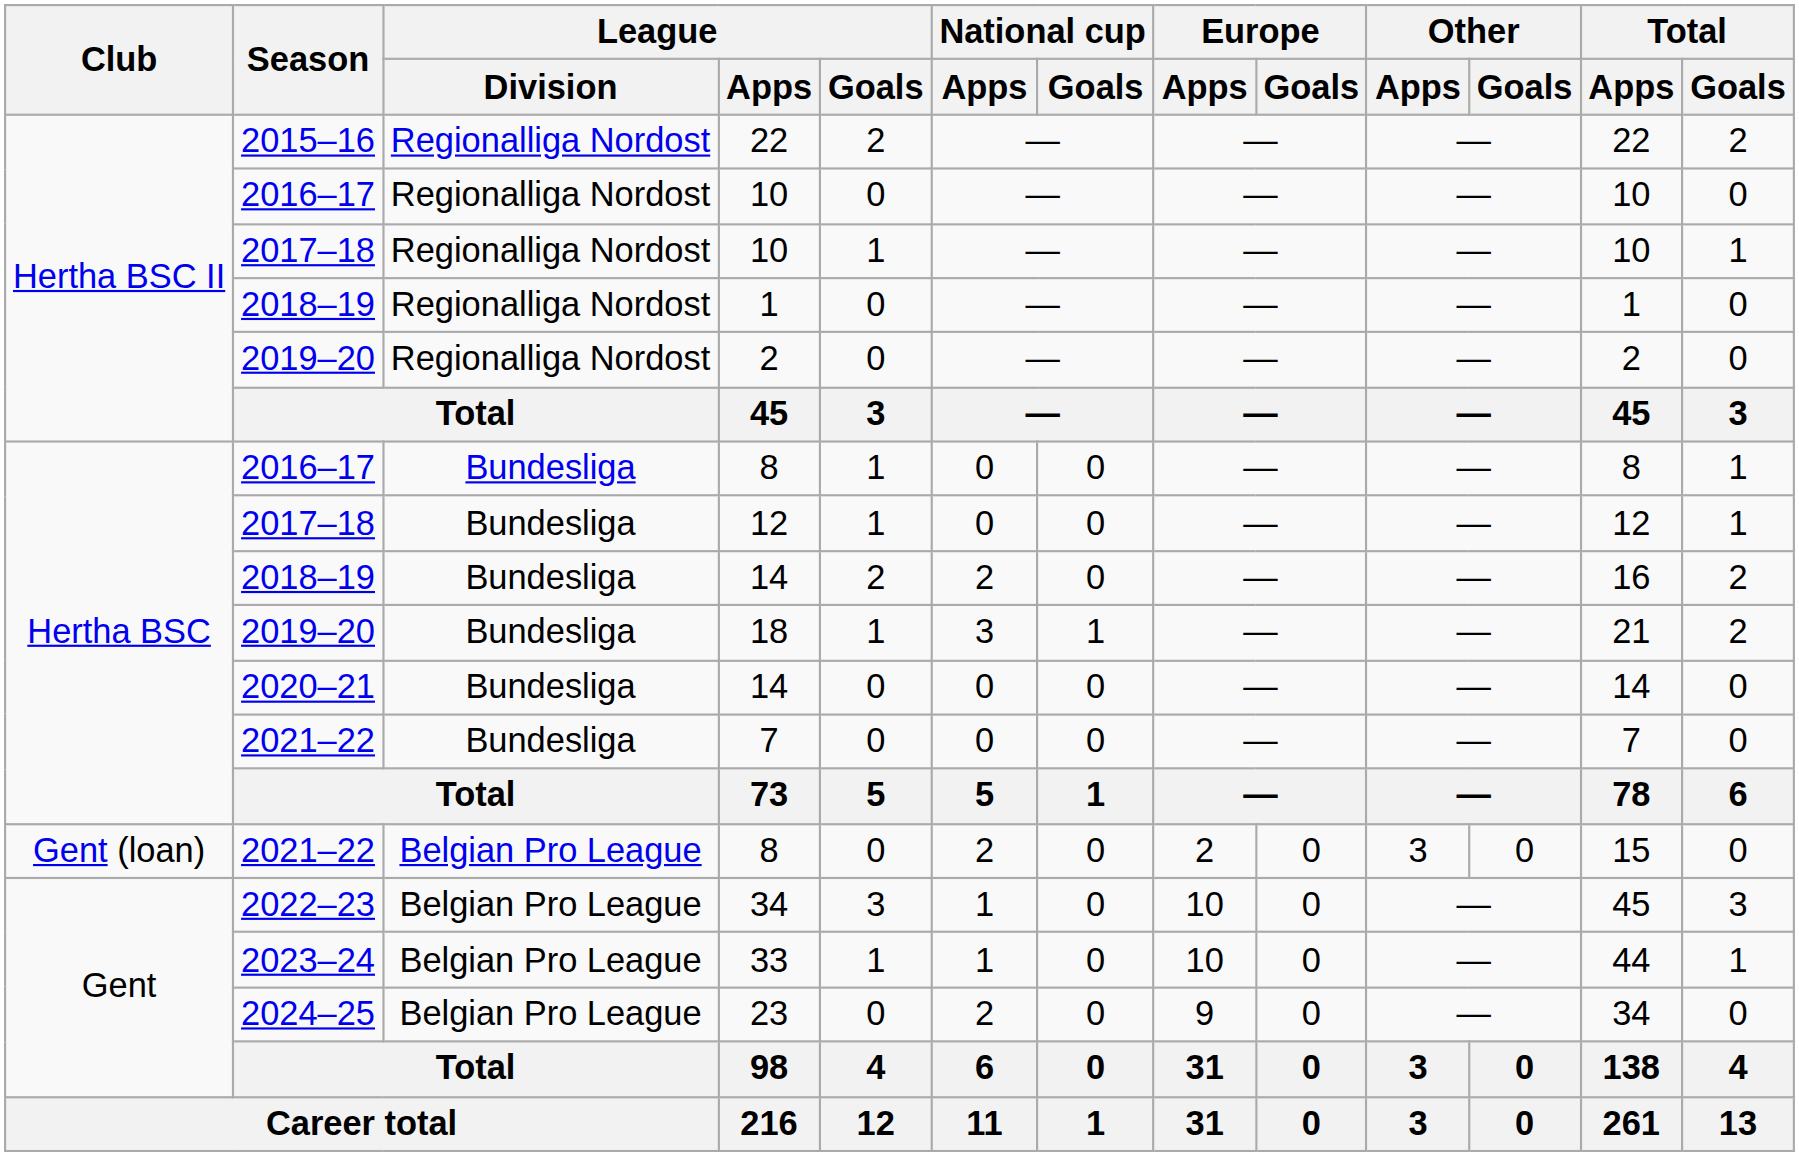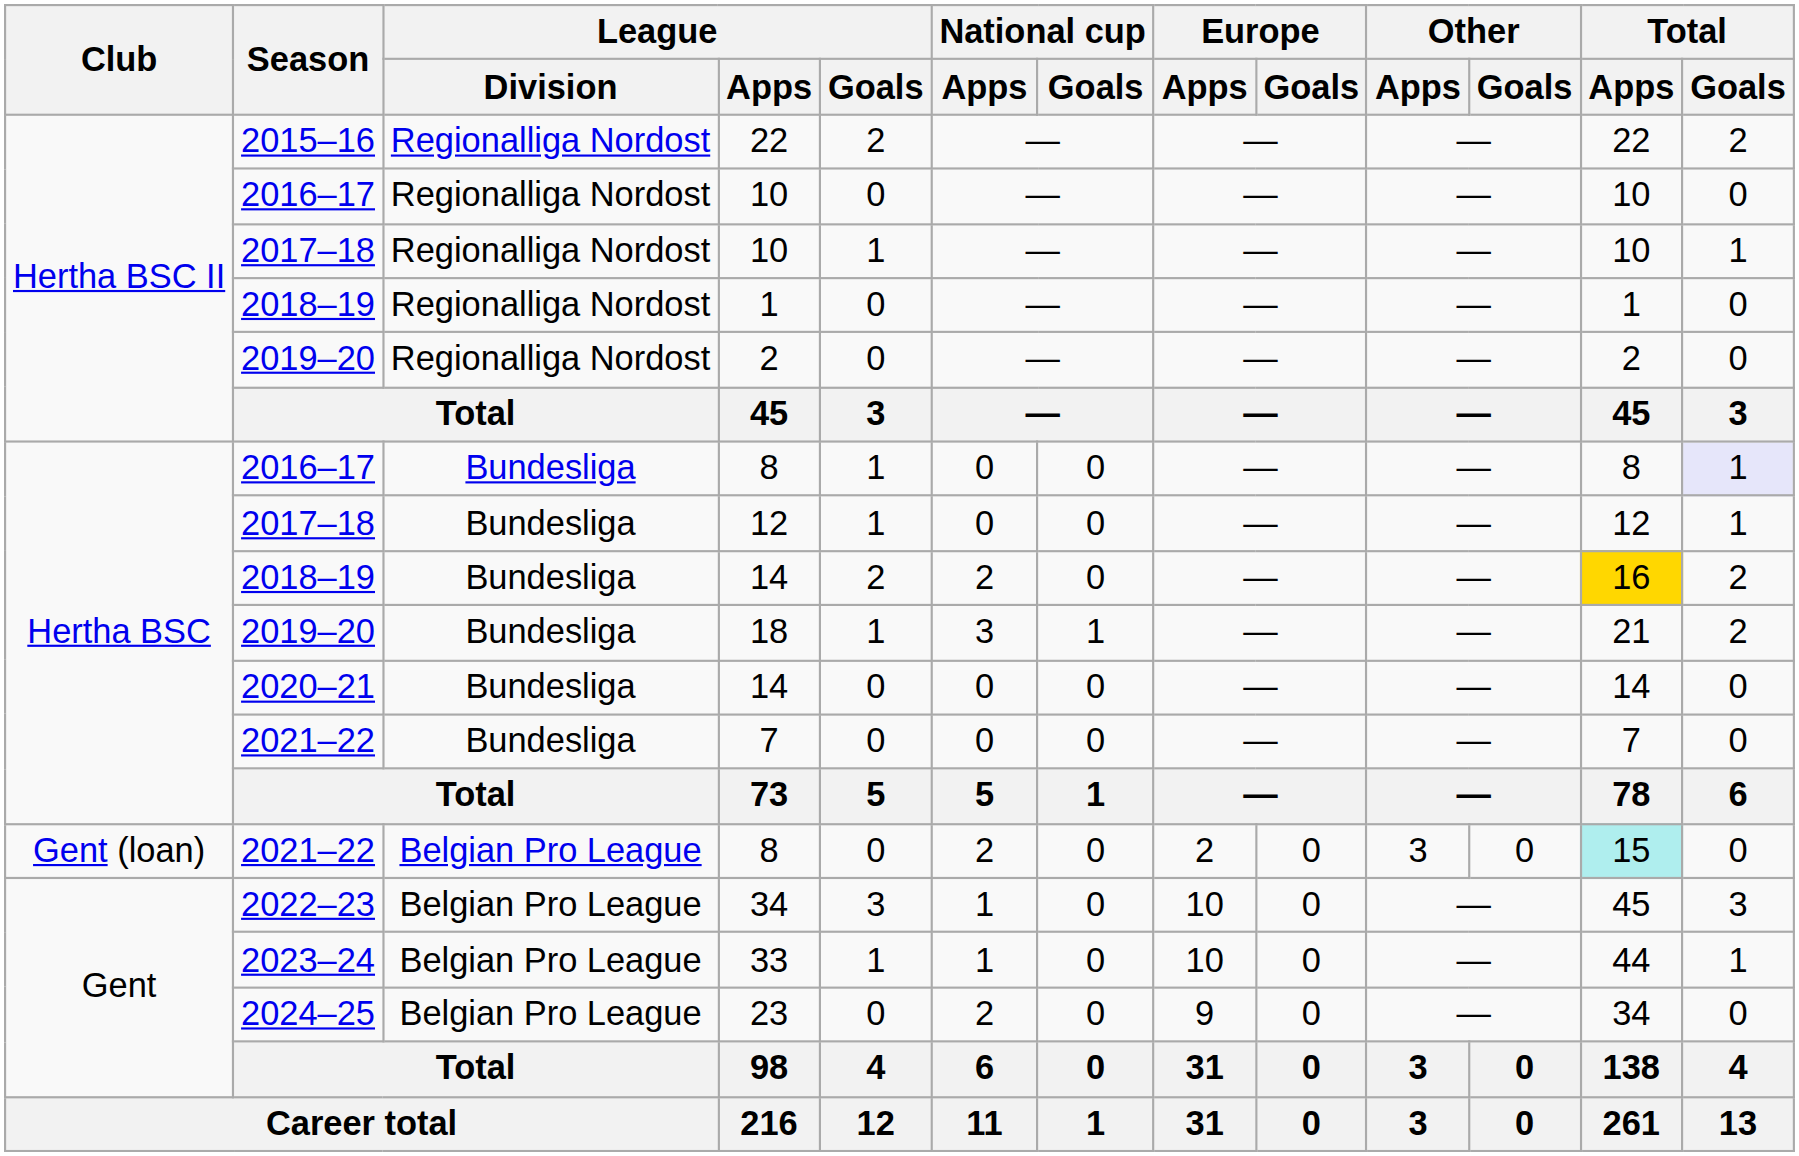(1738, 468) no background -> (1738, 468) lavender background
(1631, 577) no background -> (1631, 577) gold background
(1631, 850) no background -> (1631, 850) paleturquoise background
